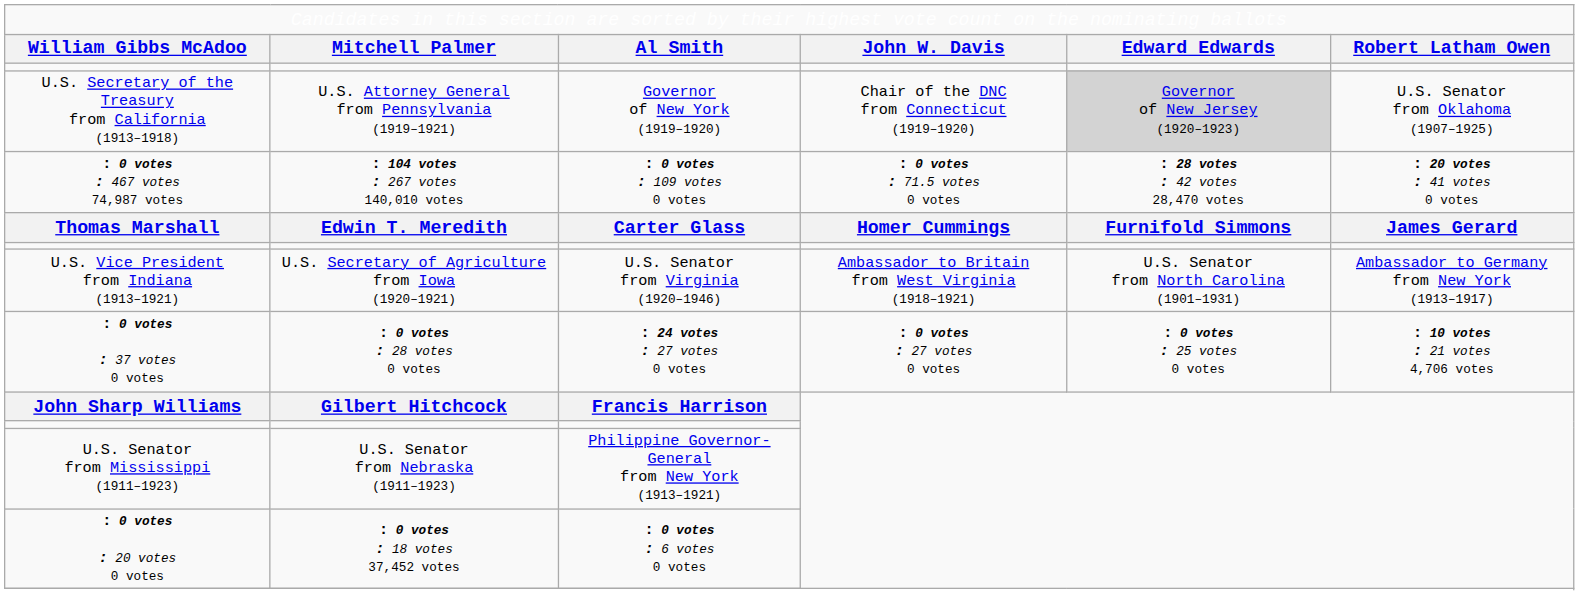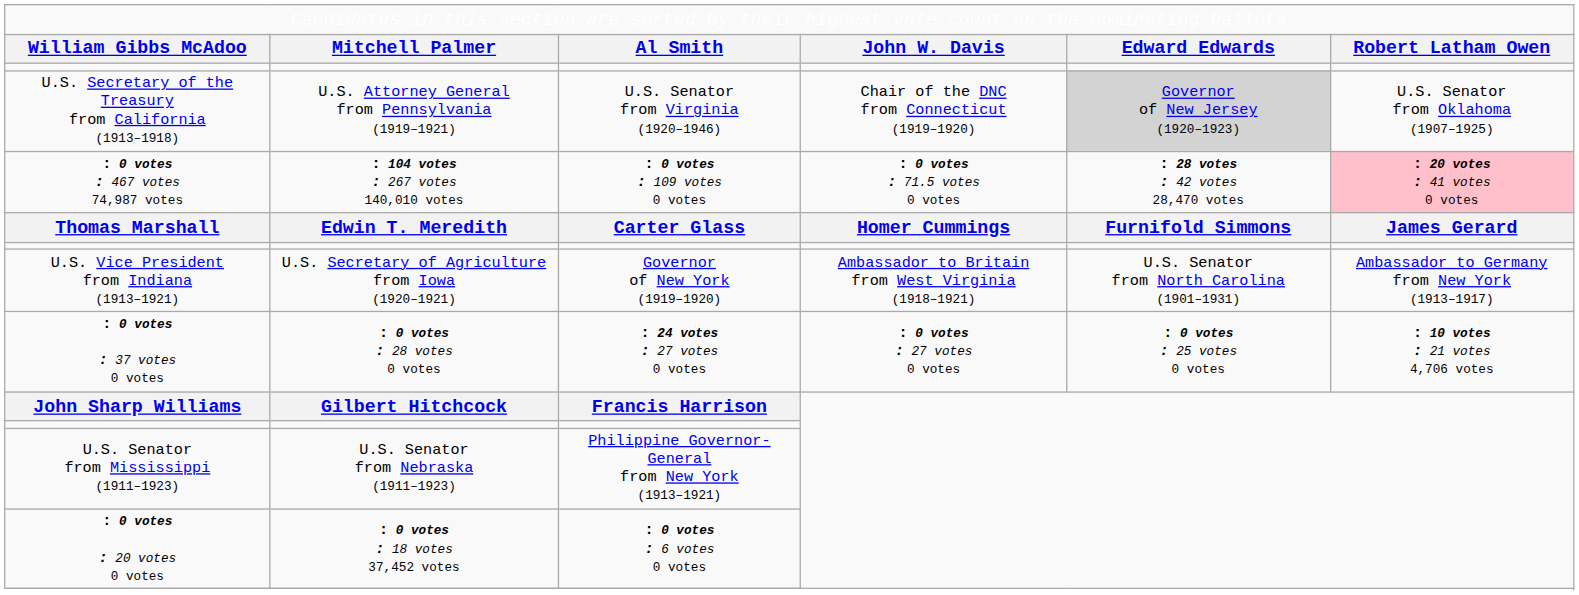(679, 110) Governor of New York (1919–1920) -> (679, 110) U.S. Senator from Virginia (1920–1946)
(1452, 181) no background -> (1452, 181) pink background
(679, 280) U.S. Senator from Virginia (1920–1946) -> (679, 280) Governor of New York (1919–1920)
